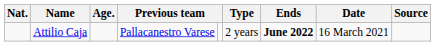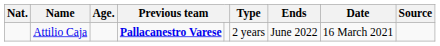(167, 31) normal -> (171, 31) bold
(288, 31) bold -> (294, 31) normal
